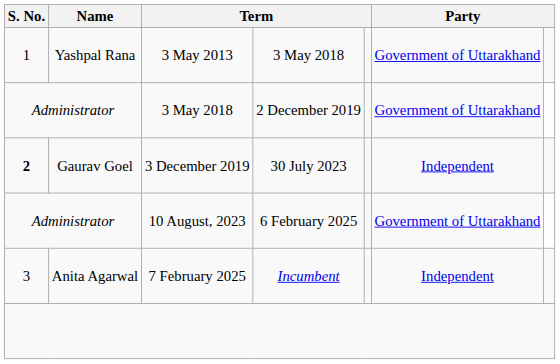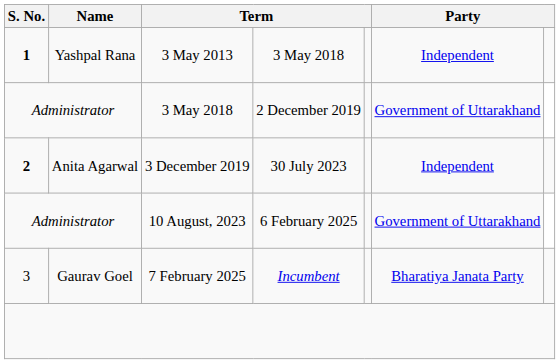(26, 55) normal -> (26, 55) bold
(457, 55) Government of Uttarakhand -> (457, 55) Independent
(95, 165) Gaurav Goel -> (95, 165) Anita Agarwal
(95, 276) Anita Agarwal -> (95, 276) Gaurav Goel
(457, 276) Independent -> (457, 276) Bharatiya Janata Party
